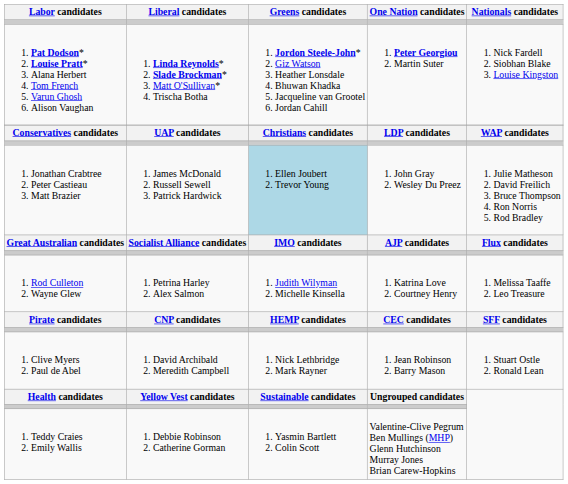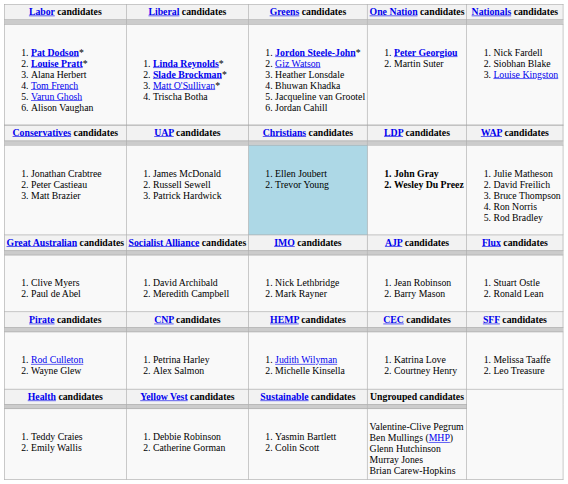(417, 179) normal -> (417, 179) bold
rows swapped: (65, 289) <-> (65, 366)
